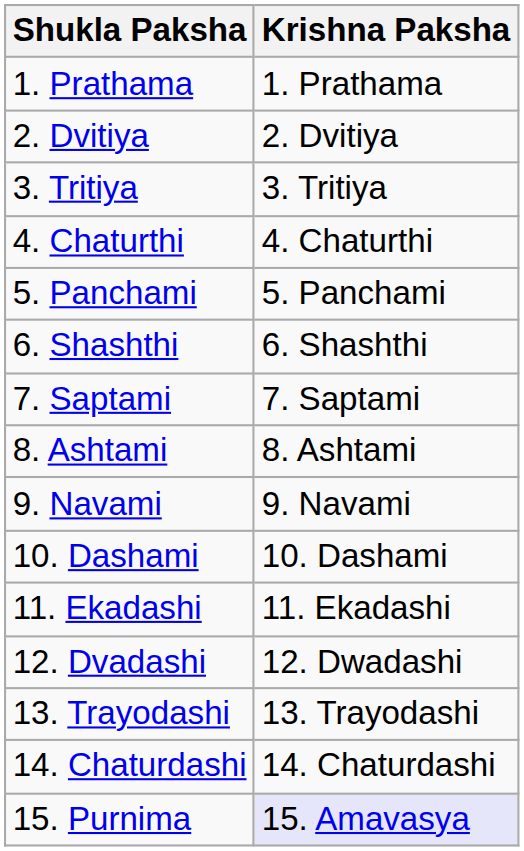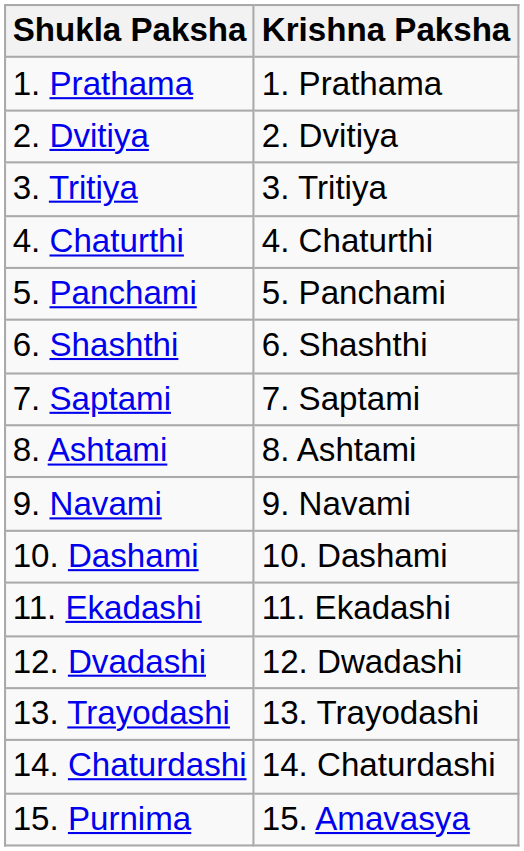(366, 818) lavender background -> (366, 818) no background
